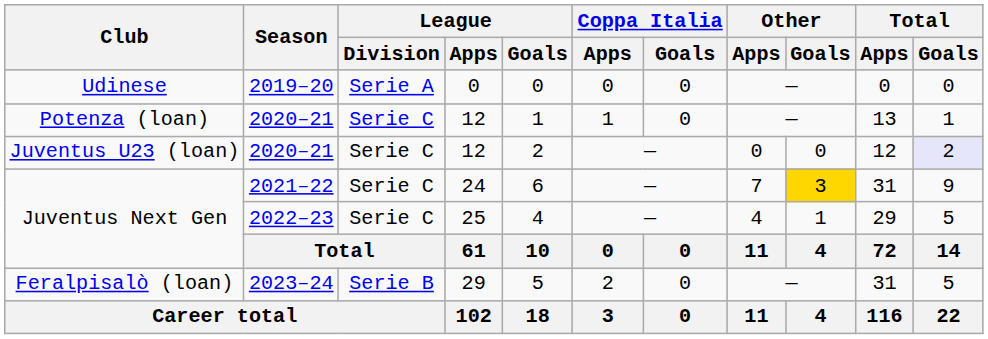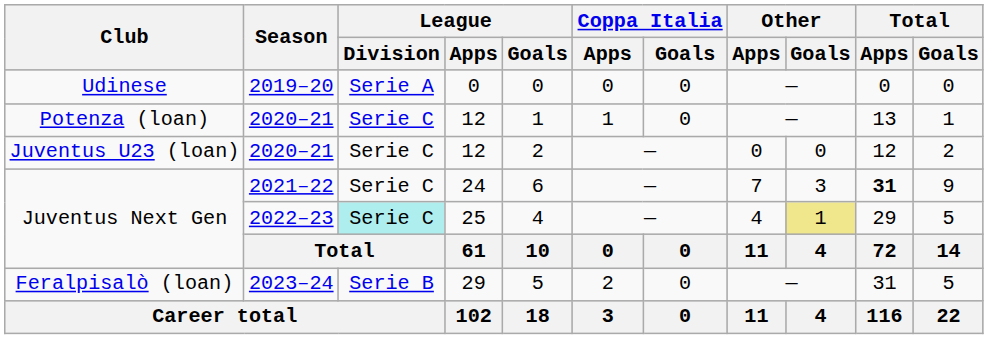(949, 153) lavender background -> (949, 153) no background
(820, 185) gold background -> (820, 185) no background
(884, 185) normal -> (884, 185) bold
(392, 218) no background -> (392, 218) paleturquoise background
(820, 218) no background -> (820, 218) khaki background
